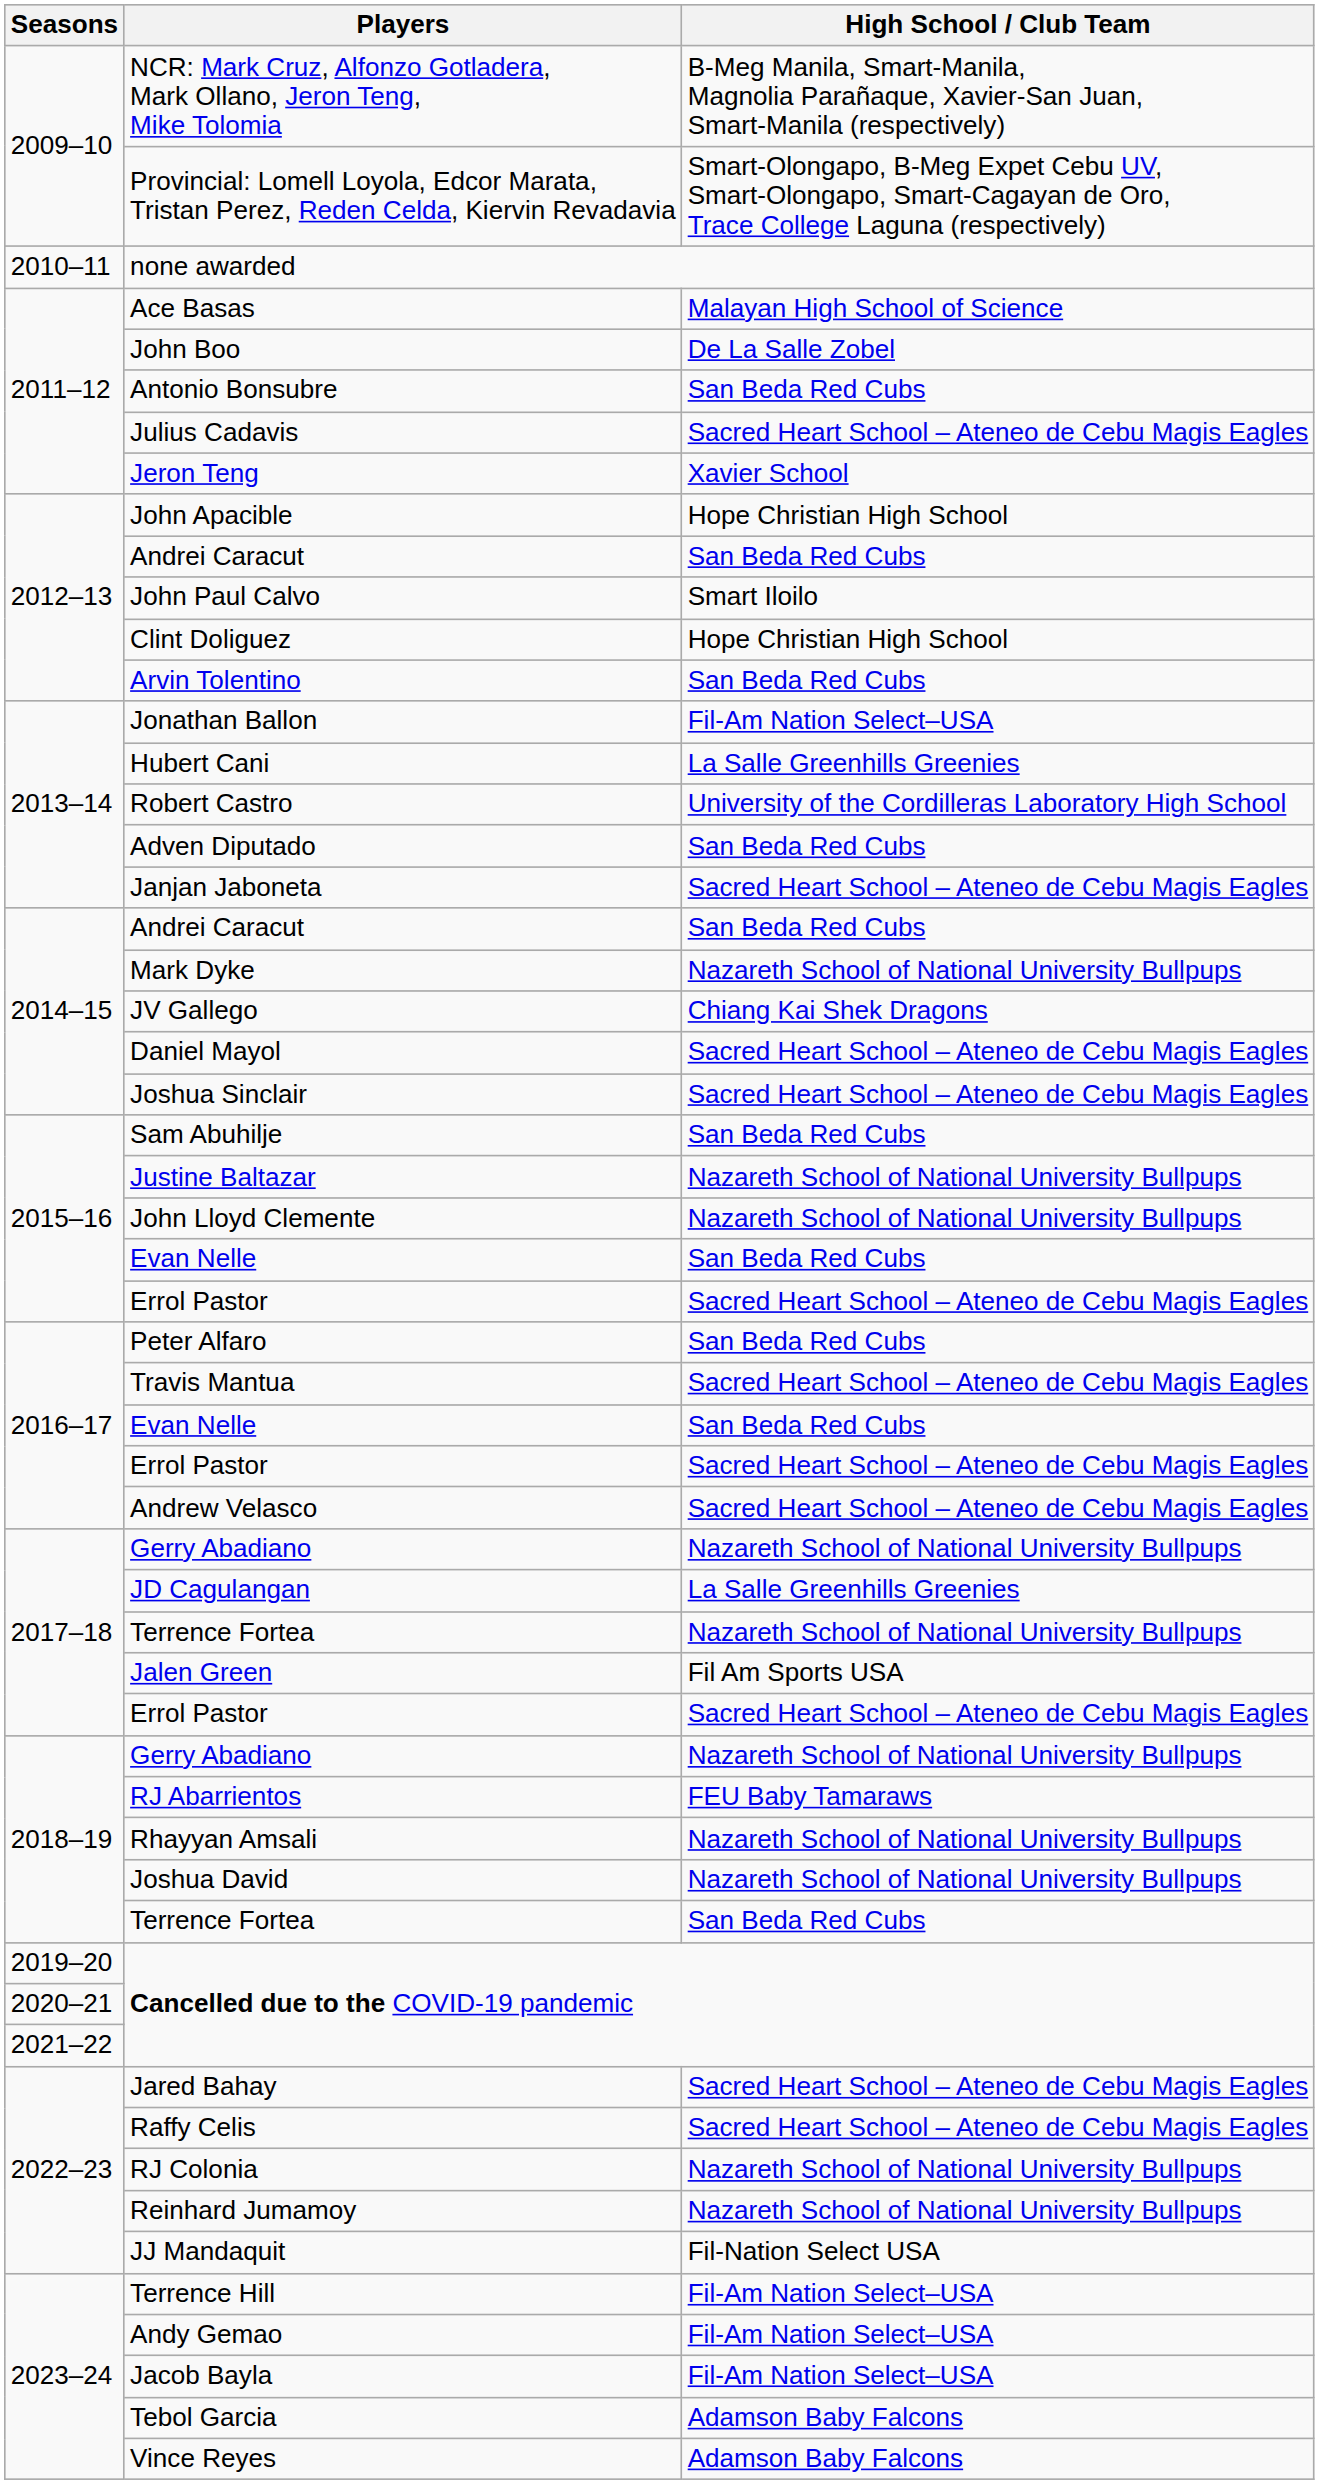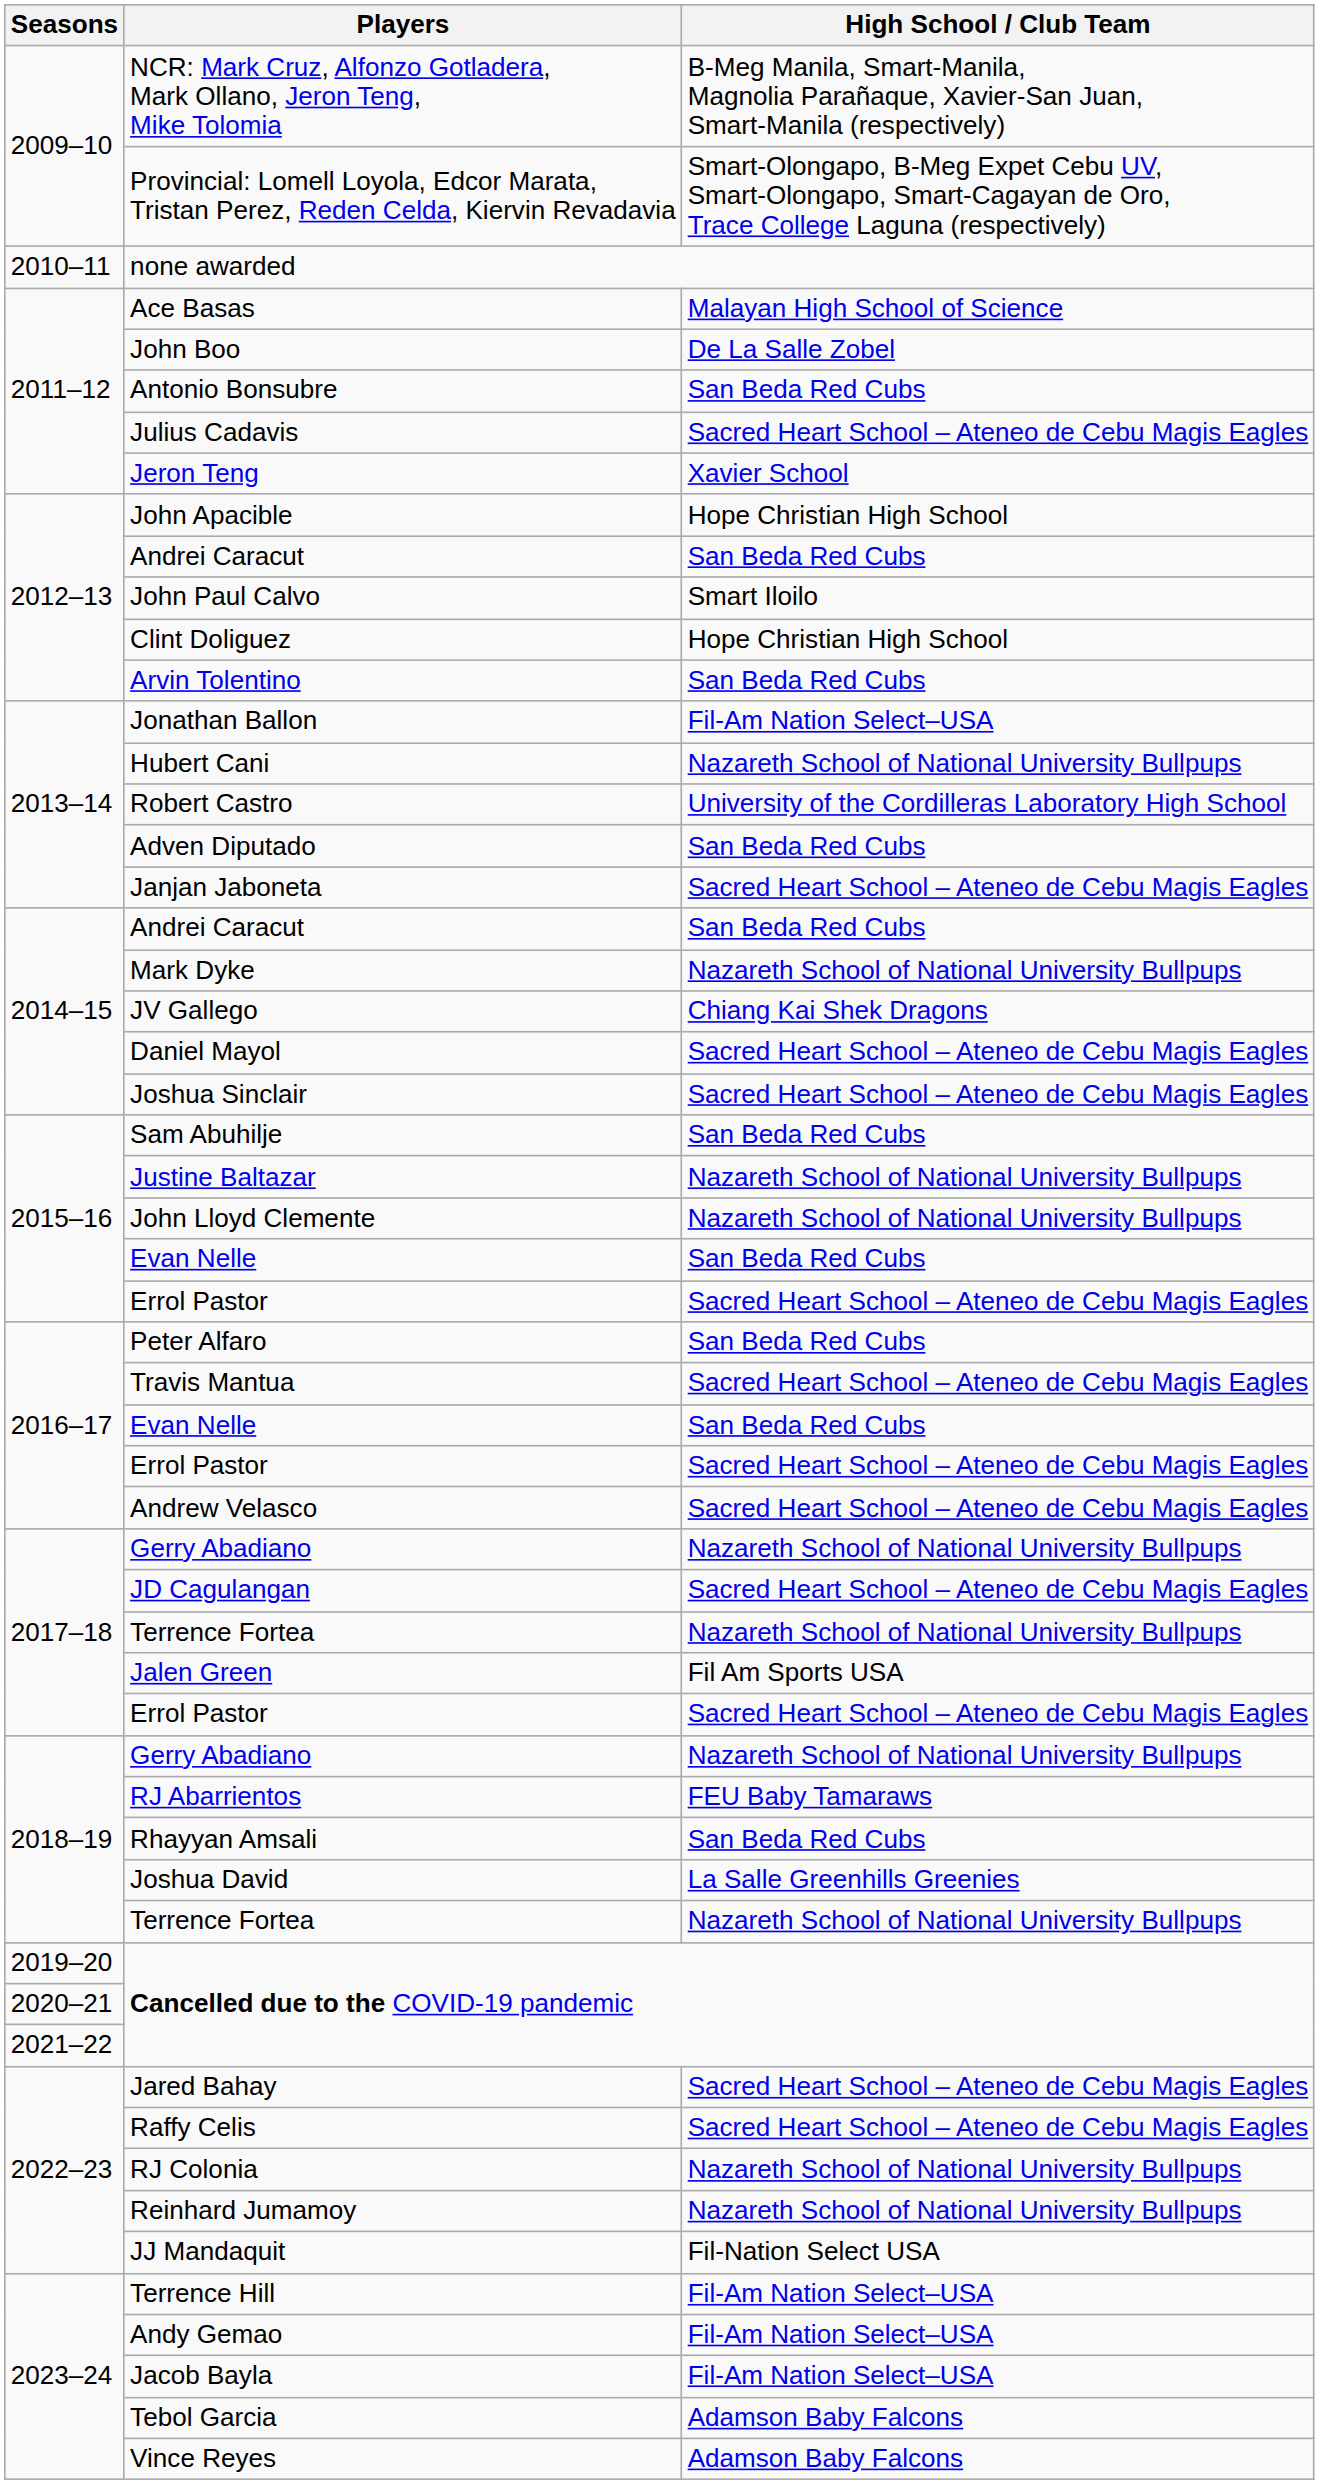(854, 762) La Salle Greenhills Greenies -> (965, 762) Nazareth School of National University Bullpups
(854, 1590) La Salle Greenhills Greenies -> (998, 1590) Sacred Heart School – Ateneo de Cebu Magis Eagles
(965, 1838) Nazareth School of National University Bullpups -> (807, 1838) San Beda Red Cubs
(965, 1879) Nazareth School of National University Bullpups -> (854, 1879) La Salle Greenhills Greenies
(807, 1921) San Beda Red Cubs -> (965, 1921) Nazareth School of National University Bullpups
